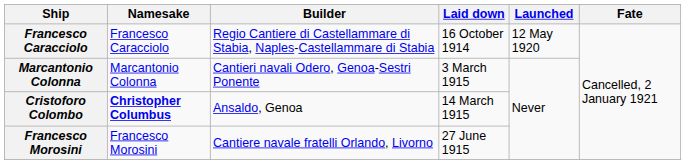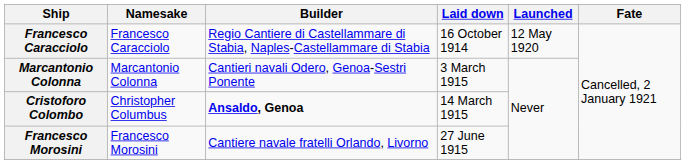(145, 108) bold -> (143, 108) normal
(258, 108) normal -> (256, 108) bold
